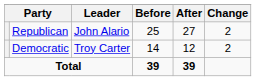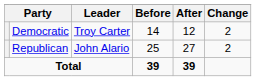rows swapped: (40, 31) <-> (40, 48)
